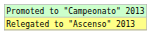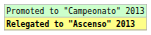(71, 24) normal -> (71, 24) bold
